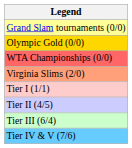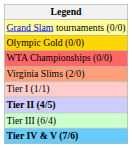(30, 105) normal -> (31, 105) bold
(41, 136) normal -> (42, 136) bold
